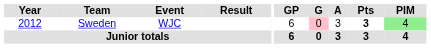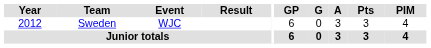(319, 23) pink background -> (319, 23) no background
(366, 23) bold -> (366, 23) normal
(405, 23) lightgreen background -> (405, 23) no background
